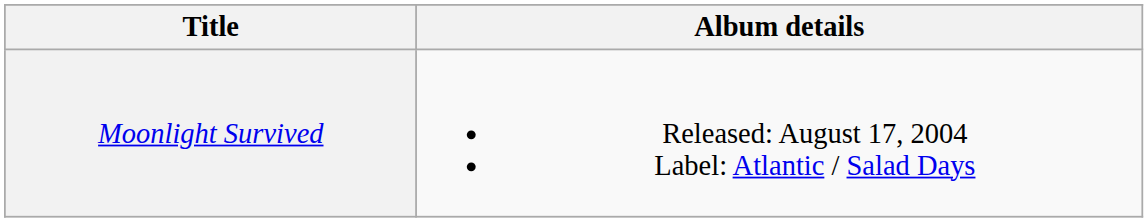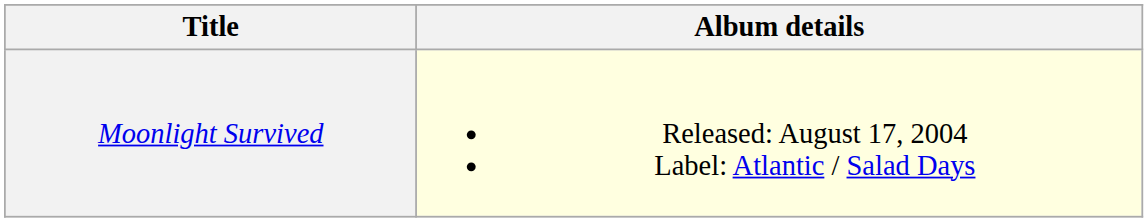(779, 149) no background -> (779, 149) lightyellow background
